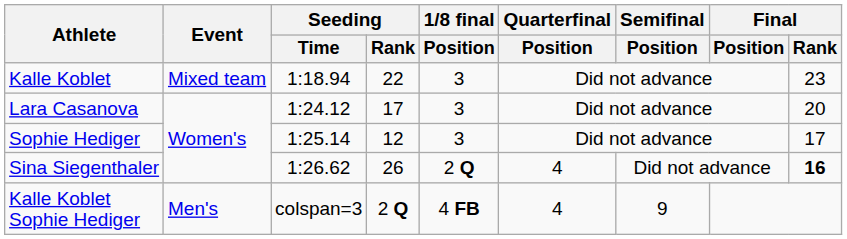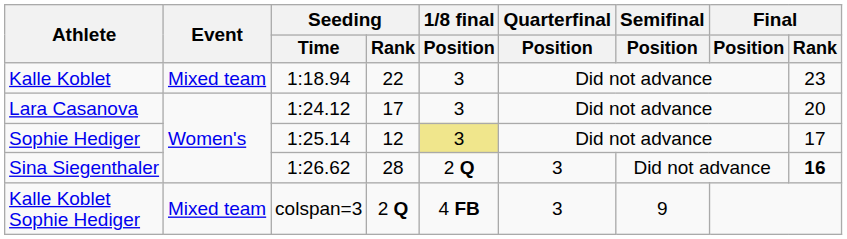(459, 138) no background -> (459, 138) khaki background
(393, 169) 26 -> (393, 169) 28
(557, 169) 4 -> (557, 169) 3
(193, 209) Men's -> (217, 209) Mixed team
(557, 209) 4 -> (557, 209) 3
